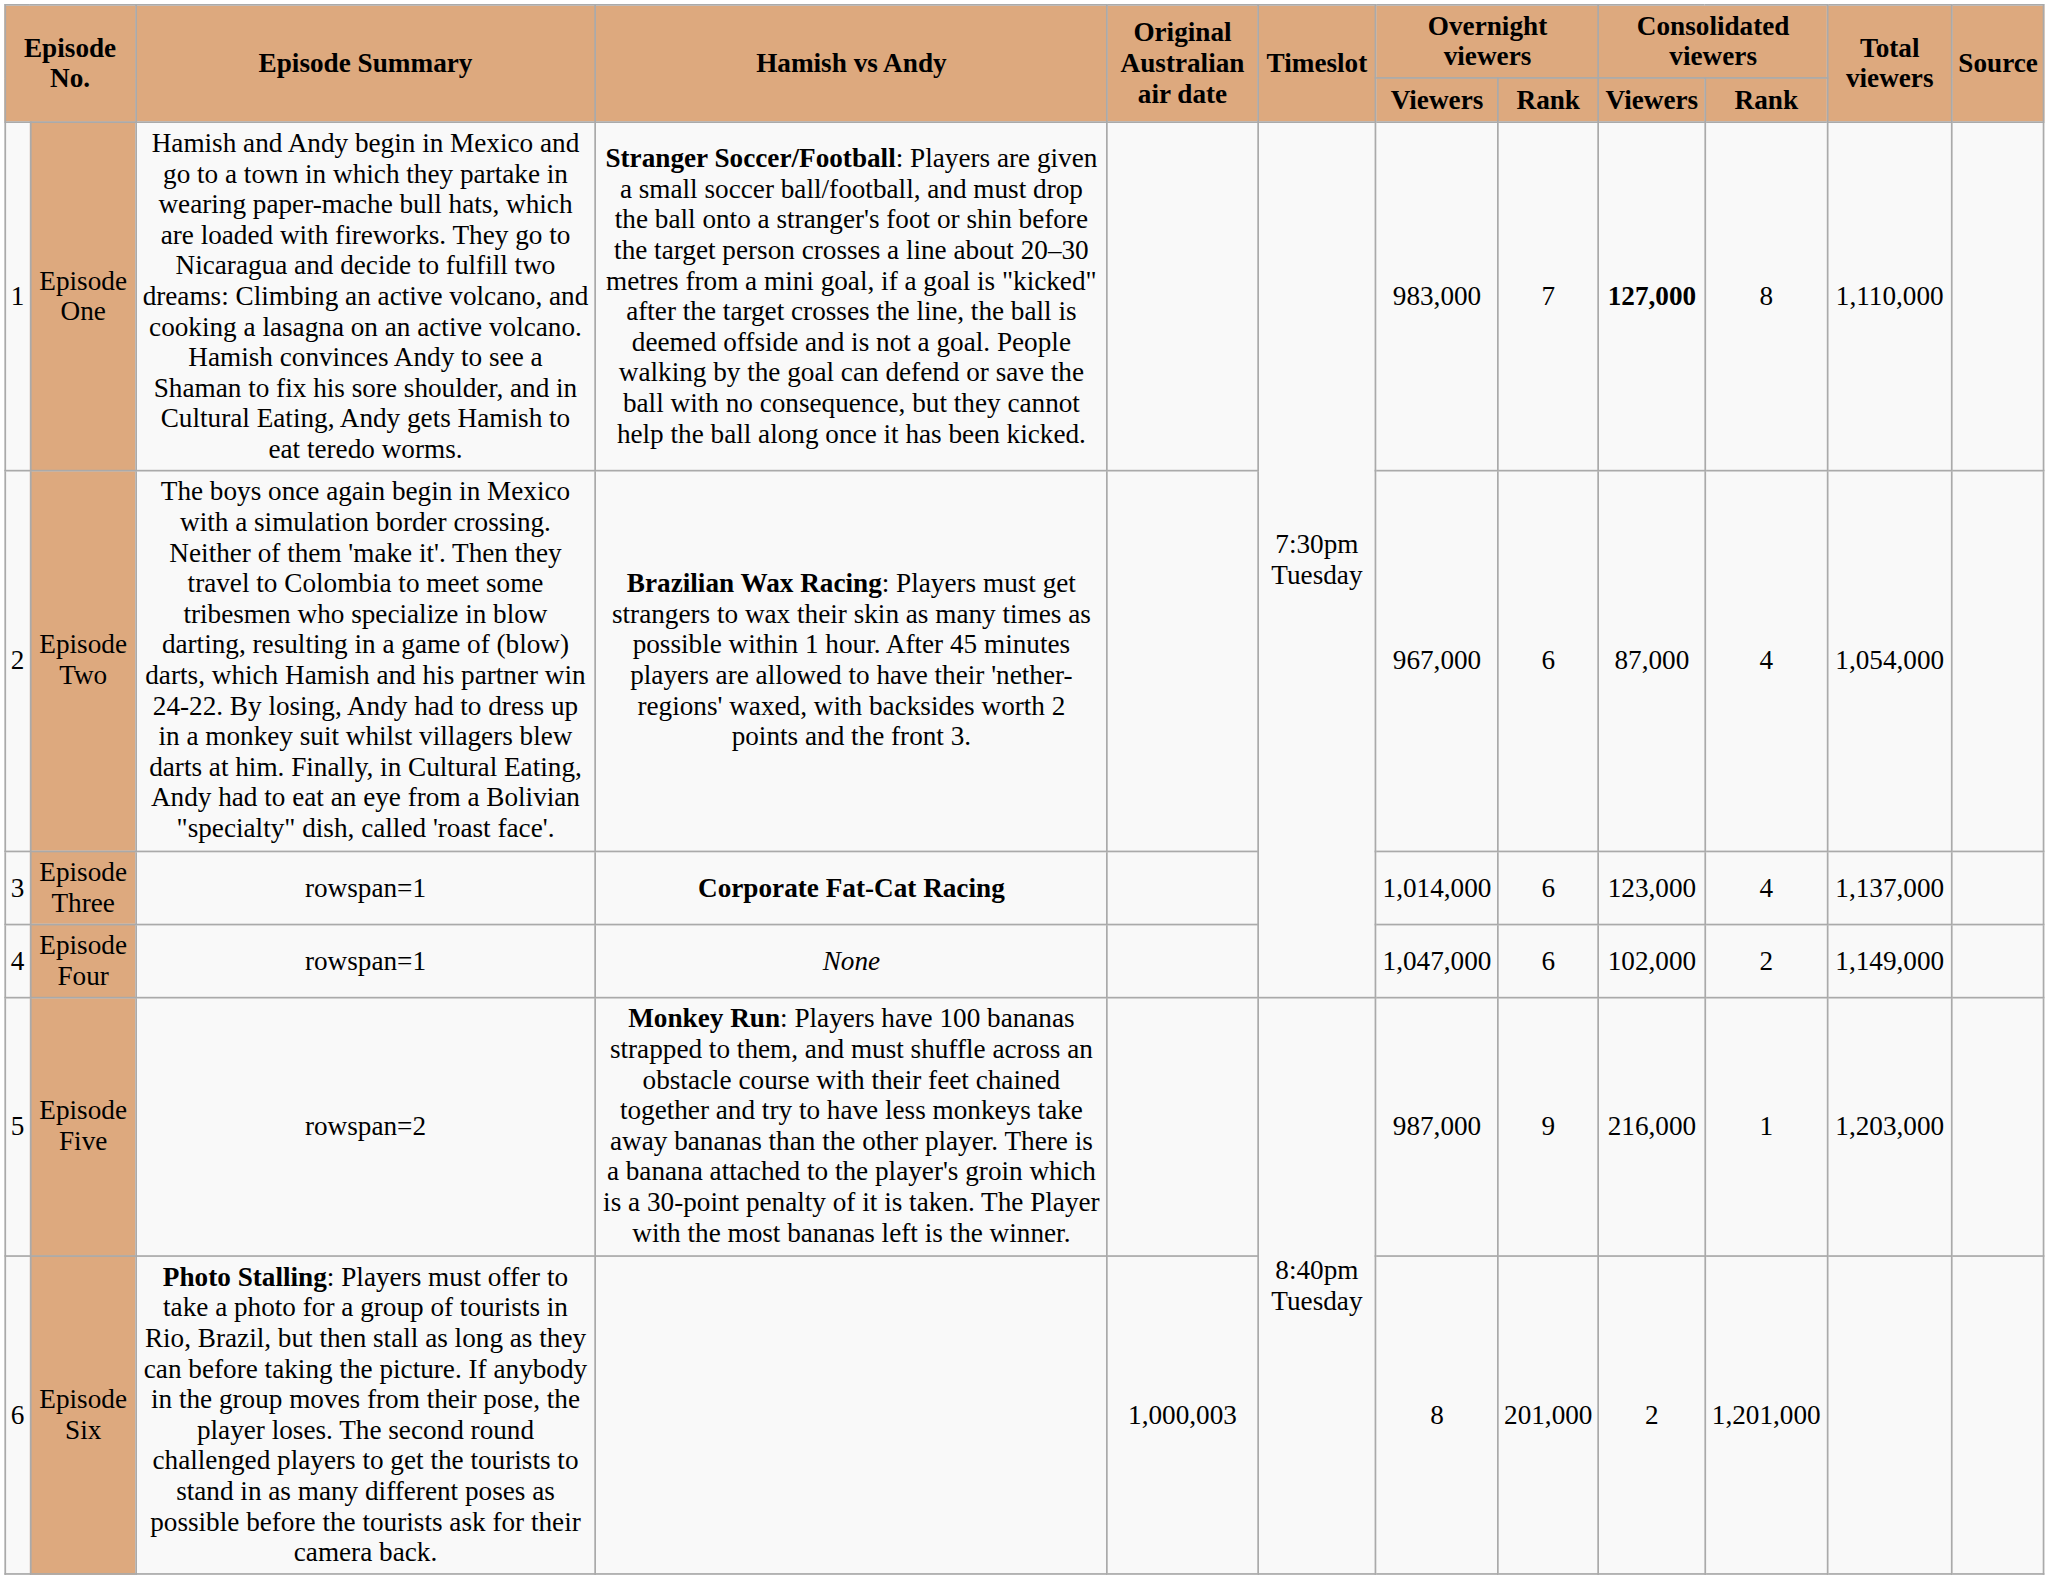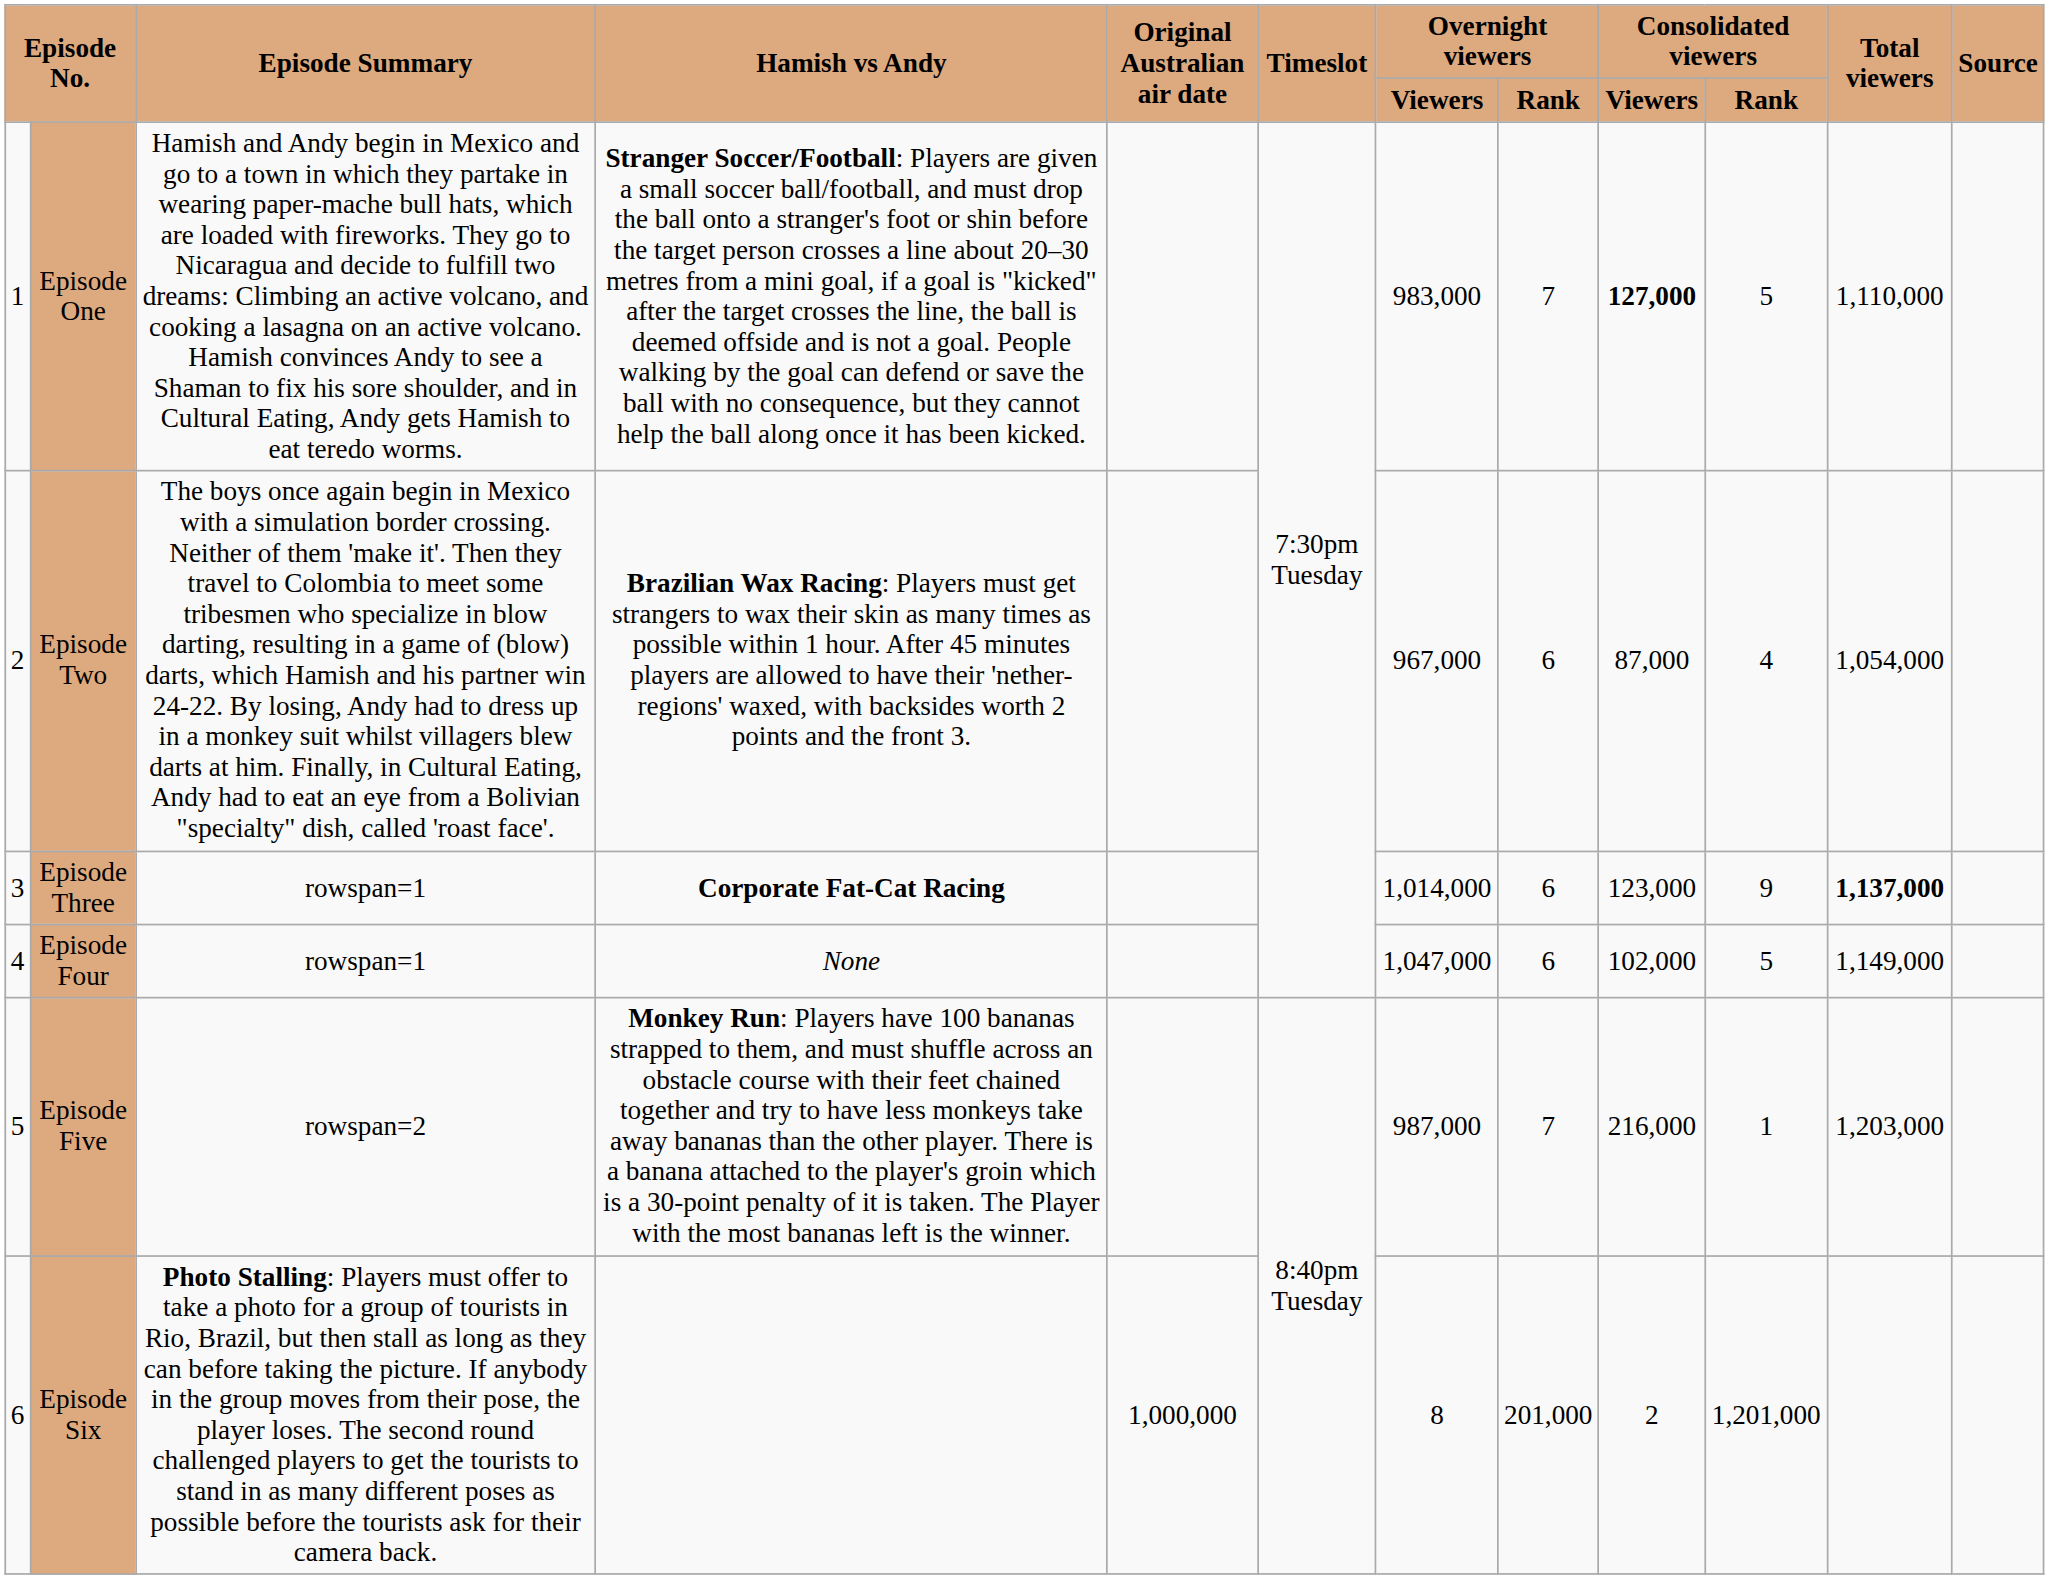(1766, 295) 8 -> (1766, 295) 5
(1766, 887) 4 -> (1766, 887) 9
(1890, 887) normal -> (1890, 887) bold
(1766, 960) 2 -> (1766, 960) 5
(1548, 1126) 9 -> (1548, 1126) 7
(1182, 1414) 1,000,003 -> (1182, 1414) 1,000,000
